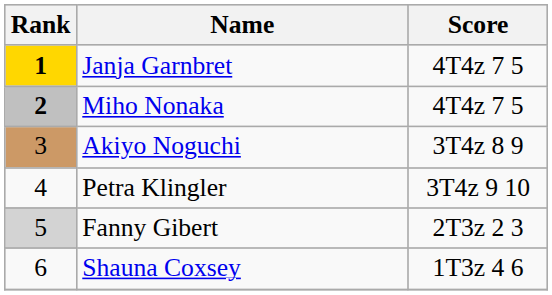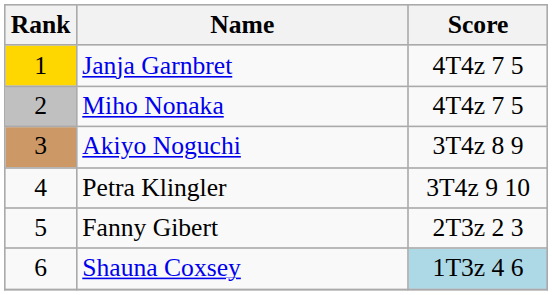(41, 65) bold -> (41, 65) normal
(41, 106) bold -> (41, 106) normal
(41, 227) lightgrey background -> (41, 227) no background
(478, 268) no background -> (478, 268) lightblue background
